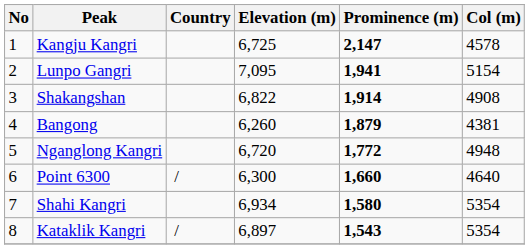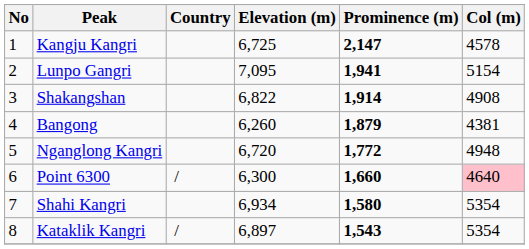(483, 177) no background -> (483, 177) pink background
